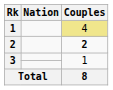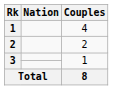(85, 29) khaki background -> (85, 29) no background
(85, 45) bold -> (85, 45) normal
